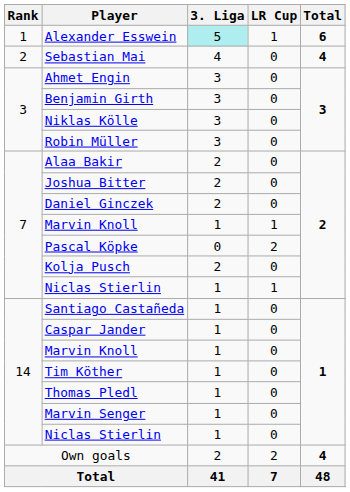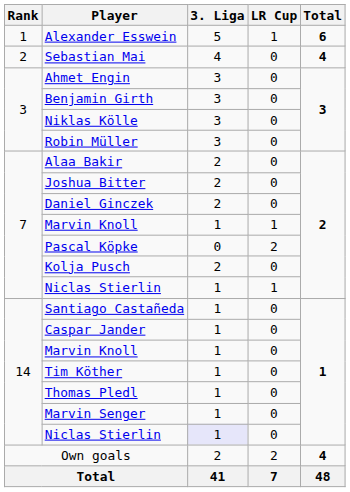(217, 36) paleturquoise background -> (217, 36) no background
(217, 434) no background -> (217, 434) lavender background
